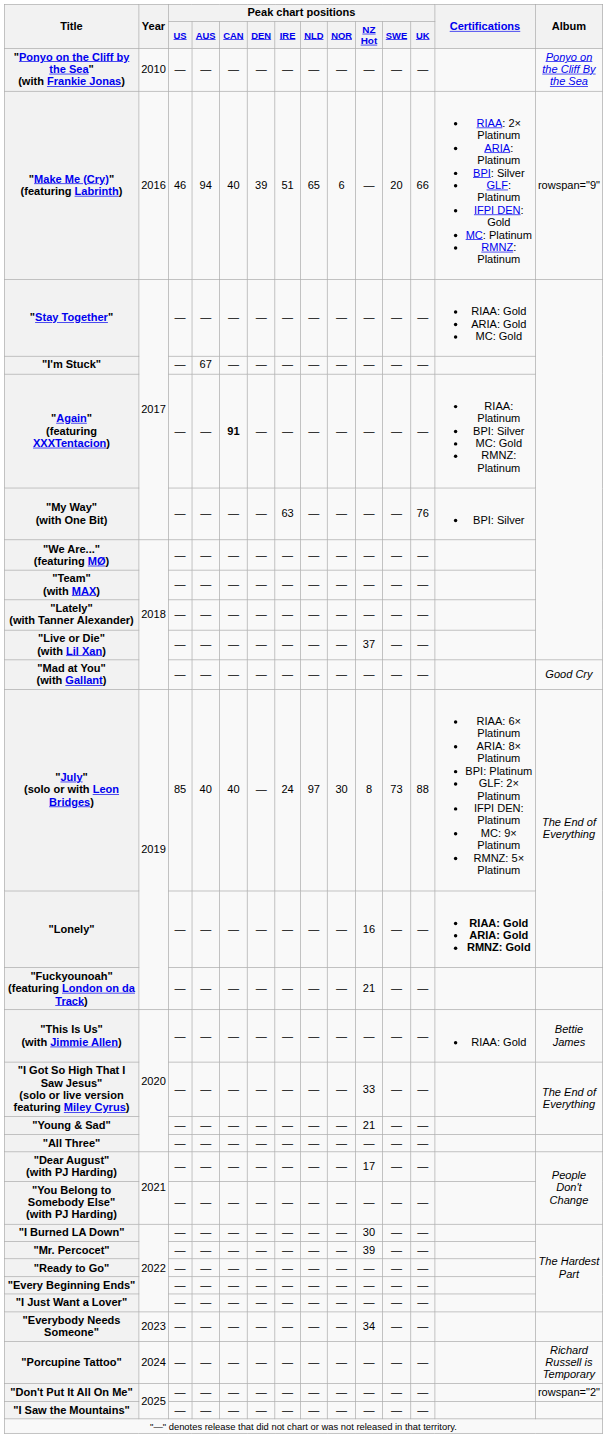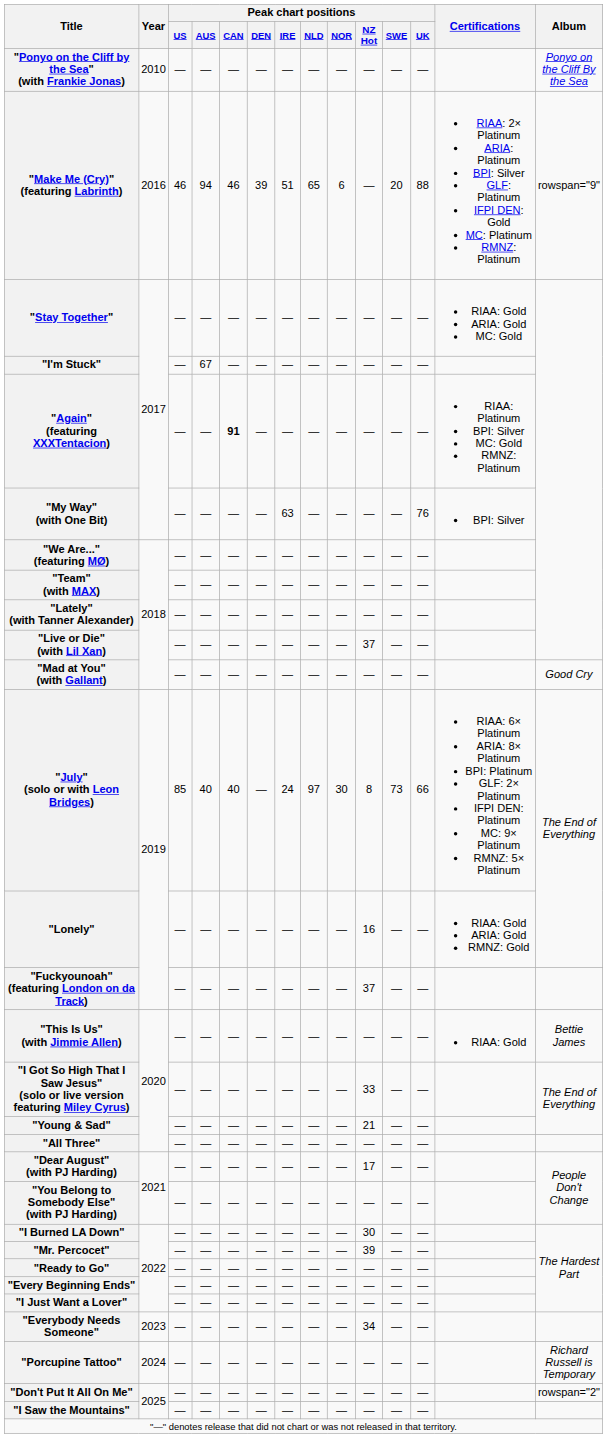(233, 185) 40 -> (233, 185) 46
(423, 185) 66 -> (423, 185) 88
(423, 790) 88 -> (423, 790) 66
(485, 935) bold -> (485, 935) normal
(369, 988) 21 -> (369, 988) 37
